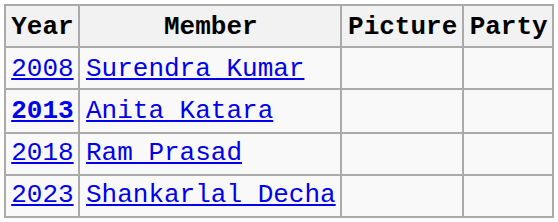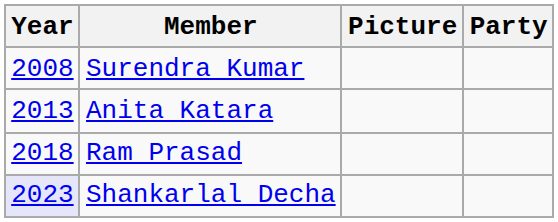(42, 111) bold -> (42, 111) normal
(42, 196) no background -> (42, 196) lavender background
